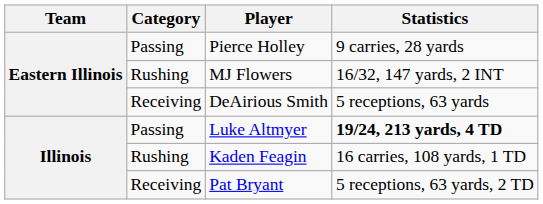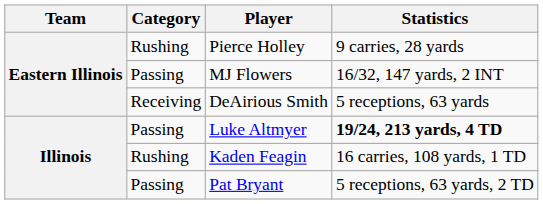(157, 46) Passing -> (160, 46) Rushing
(160, 74) Rushing -> (157, 74) Passing
(166, 184) Receiving -> (157, 184) Passing
